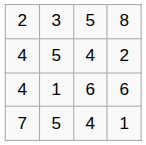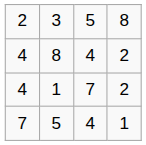(56, 55) 5 -> (56, 55) 8
(90, 89) 6 -> (90, 89) 7
(124, 89) 6 -> (124, 89) 2
